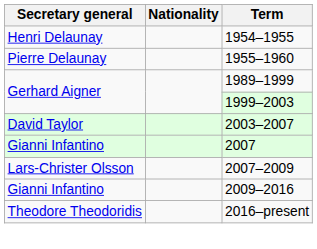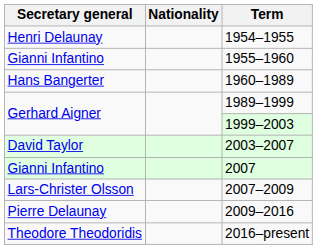(57, 59) Pierre Delaunay -> (56, 59) Gianni Infantino
+ row: (259, 80)
(56, 189) Gianni Infantino -> (57, 211) Pierre Delaunay
